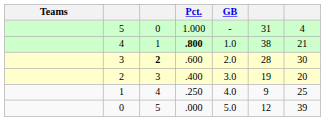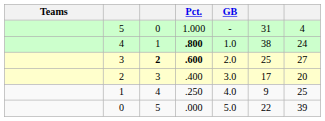(302, 44) 21 -> (302, 44) 24
(194, 60) normal -> (194, 60) bold
(266, 60) 28 -> (266, 60) 25
(302, 60) 30 -> (302, 60) 27
(266, 76) 19 -> (266, 76) 17
(266, 108) 12 -> (266, 108) 22
